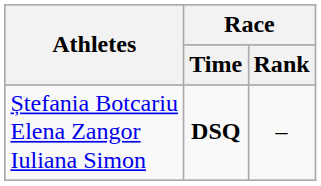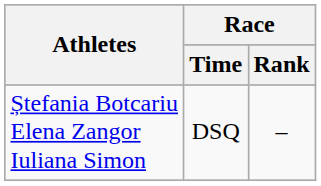(216, 132) bold -> (216, 132) normal
